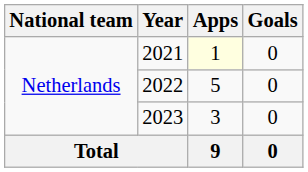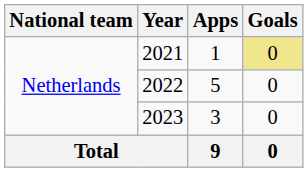(215, 53) lightyellow background -> (215, 53) no background
(273, 53) no background -> (273, 53) khaki background
